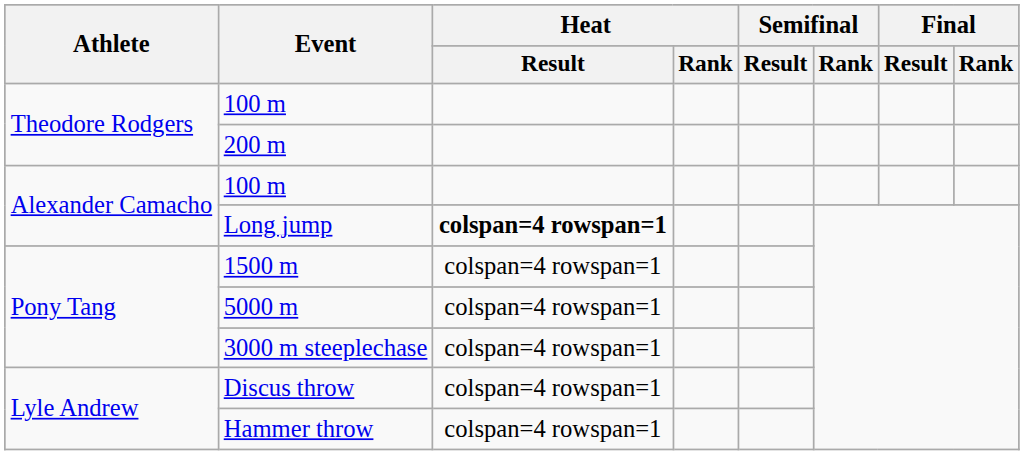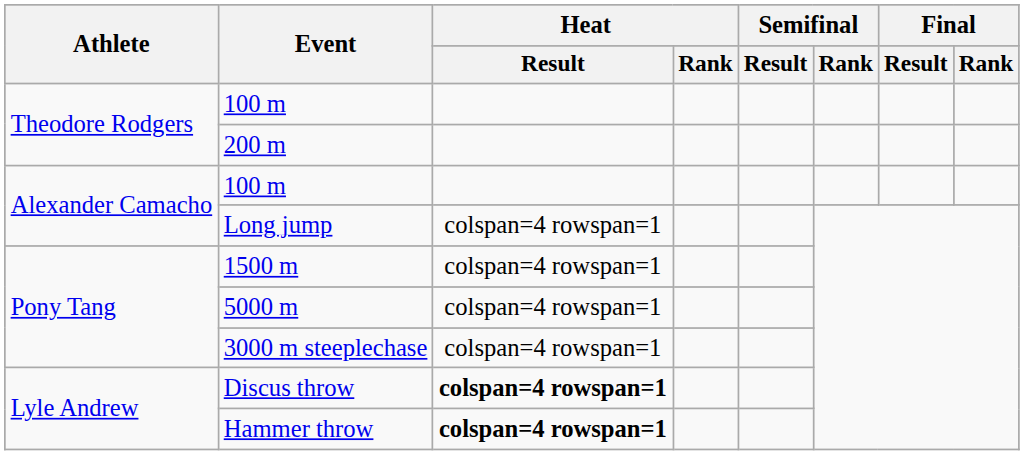(553, 226) bold -> (553, 226) normal
(553, 388) normal -> (553, 388) bold
(553, 429) normal -> (553, 429) bold
